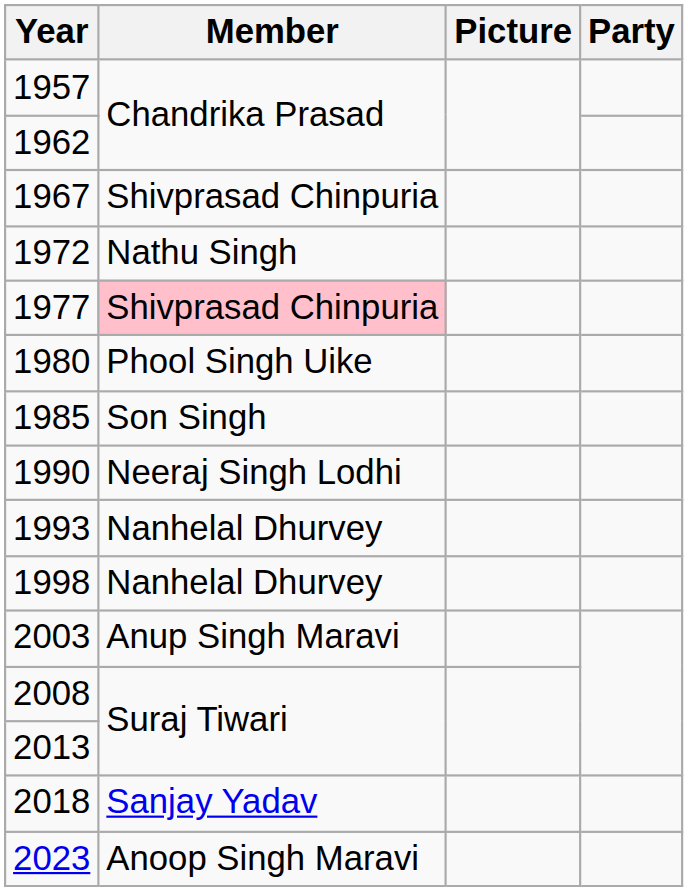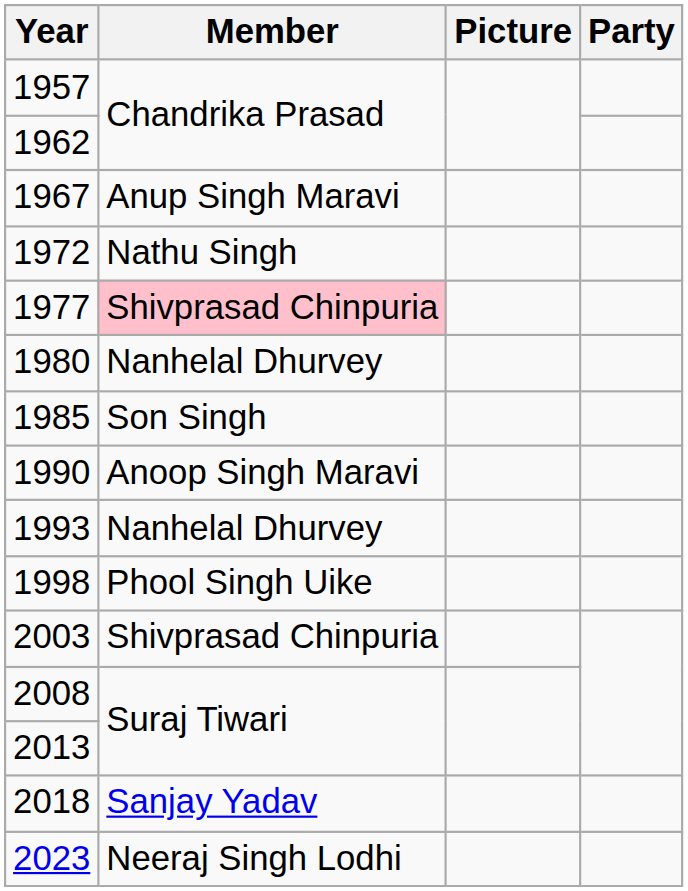(272, 197) Shivprasad Chinpuria -> (253, 197) Anup Singh Maravi
(240, 362) Phool Singh Uike -> (244, 362) Nanhelal Dhurvey
(254, 472) Neeraj Singh Lodhi -> (263, 472) Anoop Singh Maravi
(244, 582) Nanhelal Dhurvey -> (240, 582) Phool Singh Uike
(253, 637) Anup Singh Maravi -> (272, 637) Shivprasad Chinpuria
(263, 857) Anoop Singh Maravi -> (254, 857) Neeraj Singh Lodhi
